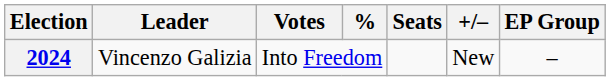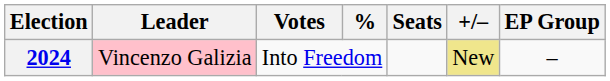(175, 57) no background -> (175, 57) pink background
(473, 57) no background -> (473, 57) khaki background
